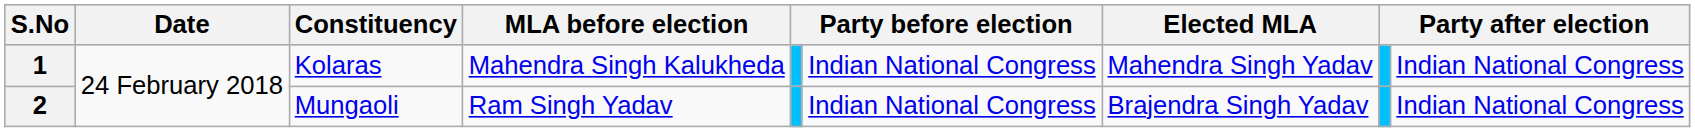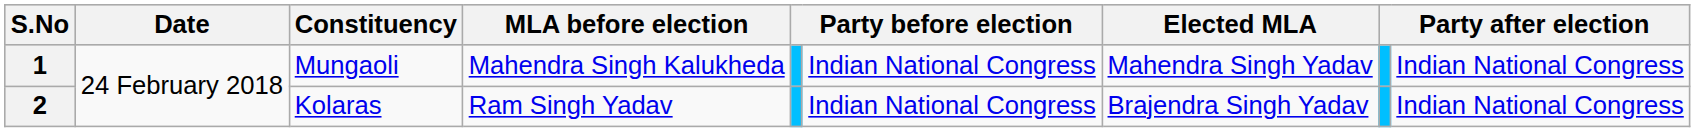(338, 65) Kolaras -> (347, 65) Mungaoli
(347, 106) Mungaoli -> (338, 106) Kolaras
